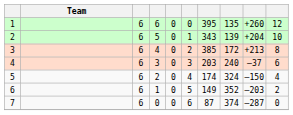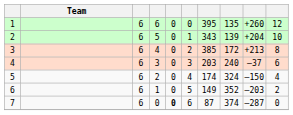(173, 103) normal -> (173, 103) bold
